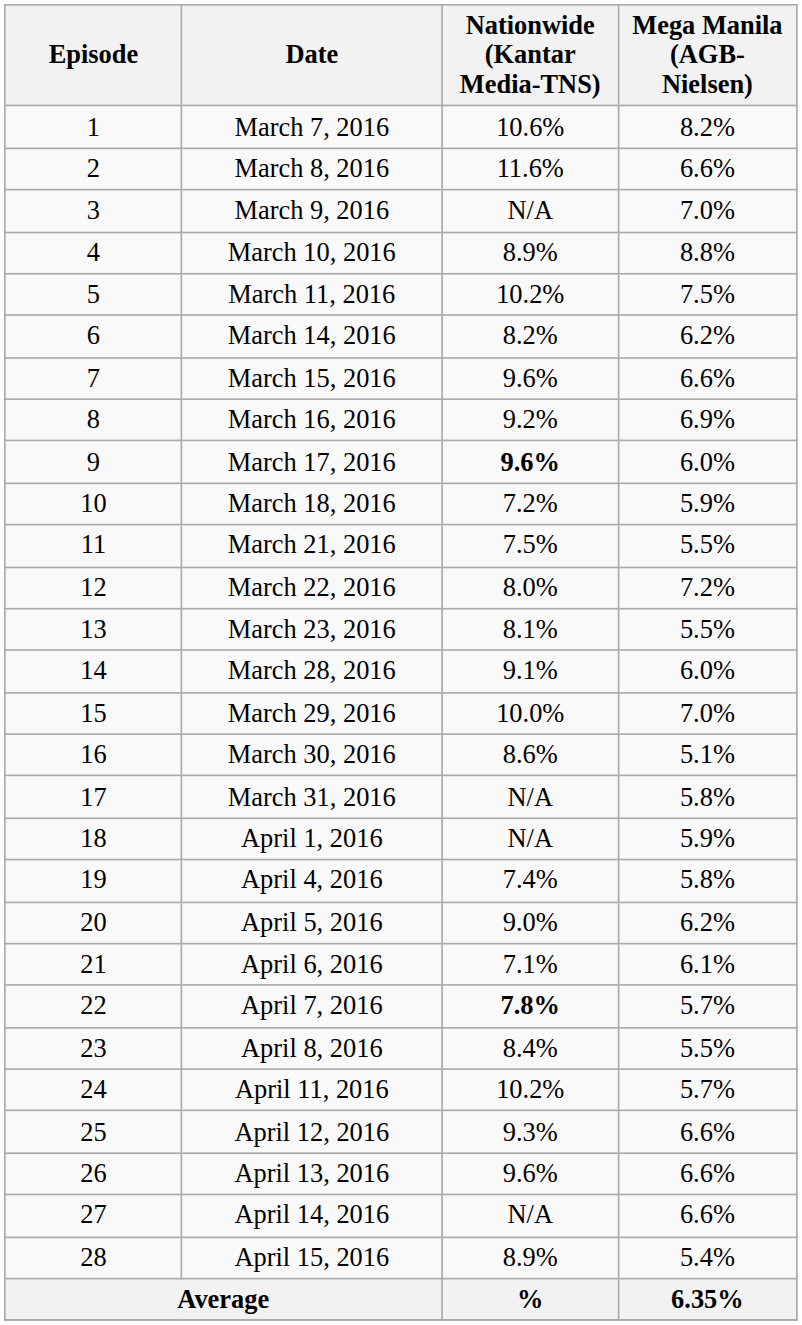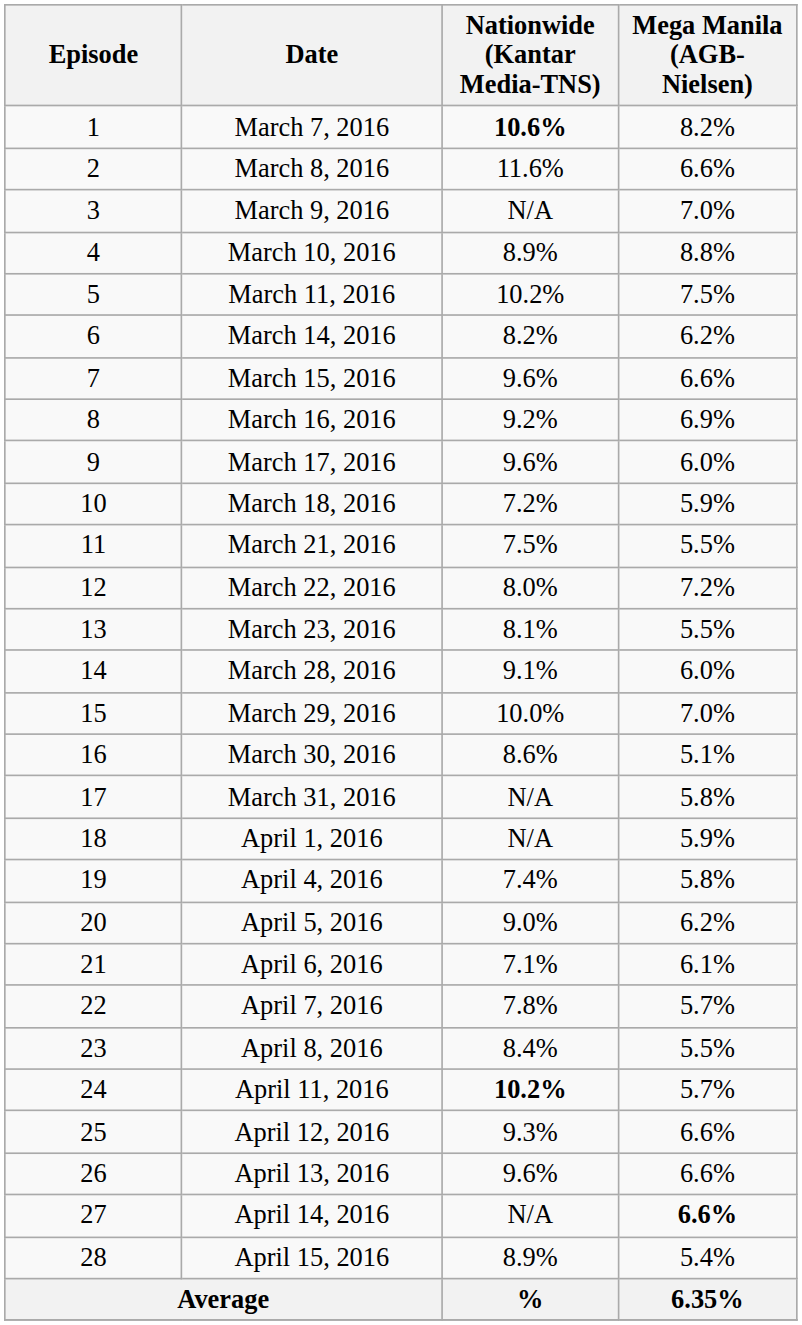(530, 126) normal -> (530, 126) bold
(530, 461) bold -> (530, 461) normal
(530, 1005) bold -> (530, 1005) normal
(530, 1089) normal -> (530, 1089) bold
(707, 1215) normal -> (707, 1215) bold
